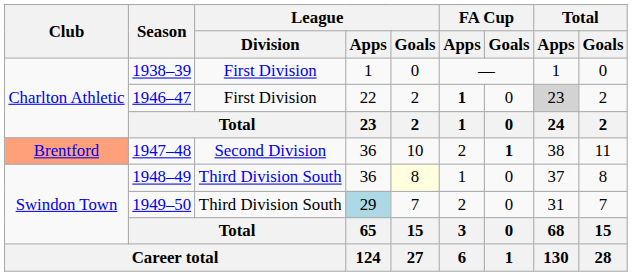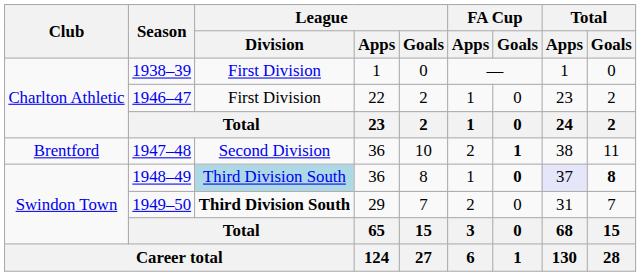(462, 97) bold -> (470, 97) normal
(556, 97) lightgrey background -> (564, 97) no background
(66, 151) lightsalmon background -> (66, 151) no background
(270, 177) no background -> (274, 177) lightblue background
(415, 177) lightyellow background -> (424, 177) no background
(509, 177) normal -> (517, 177) bold
(556, 177) no background -> (564, 177) lavender background
(603, 177) normal -> (611, 177) bold
(270, 204) normal -> (275, 204) bold
(368, 204) lightblue background -> (377, 204) no background
